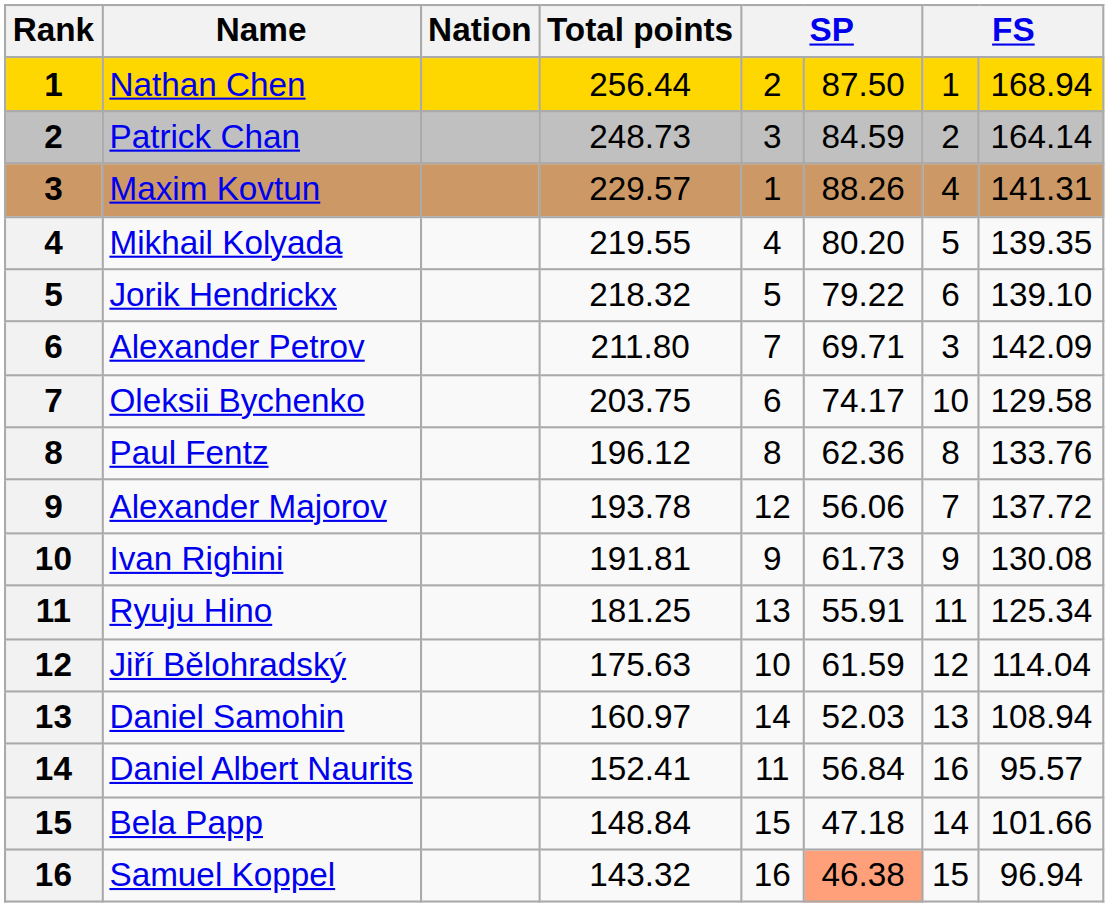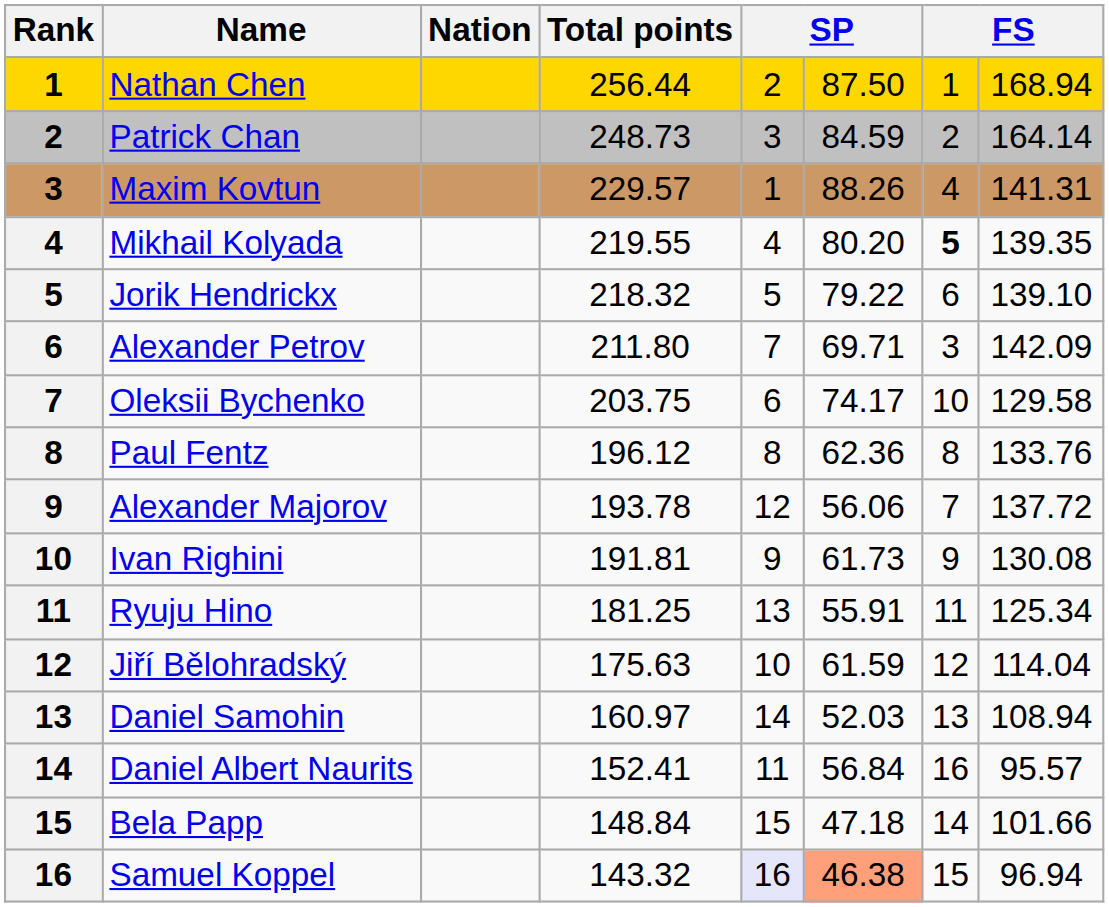(951, 242) normal -> (951, 242) bold
(772, 875) no background -> (772, 875) lavender background
